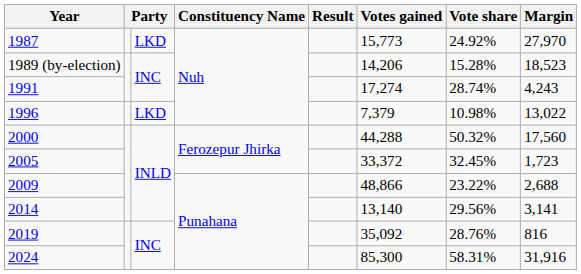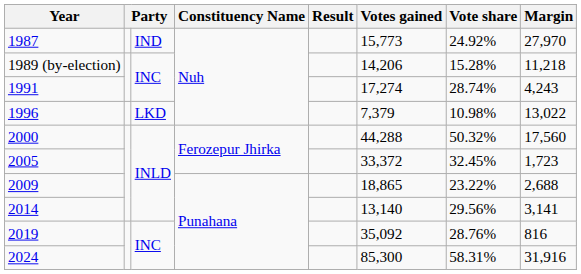(150, 40) LKD -> (148, 40) IND
(545, 64) 18,523 -> (545, 64) 11,218
(381, 185) 48,866 -> (381, 185) 18,865
